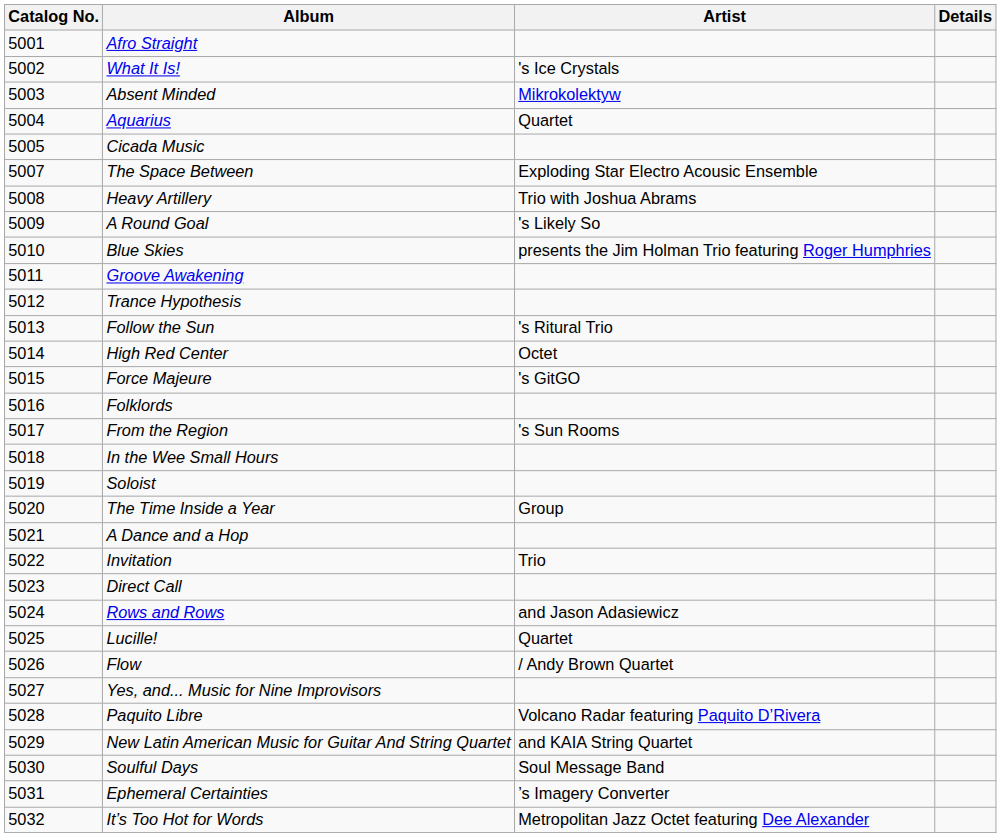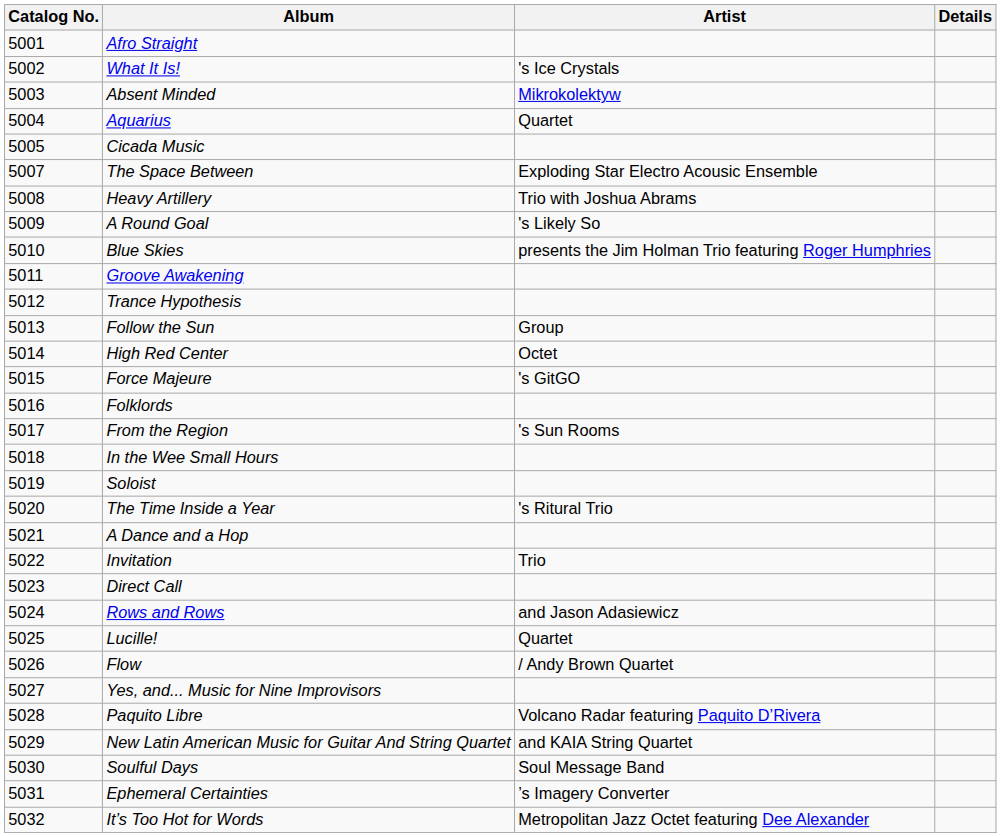(566, 328) 's Ritural Trio -> (541, 328) Group
(541, 509) Group -> (566, 509) 's Ritural Trio
